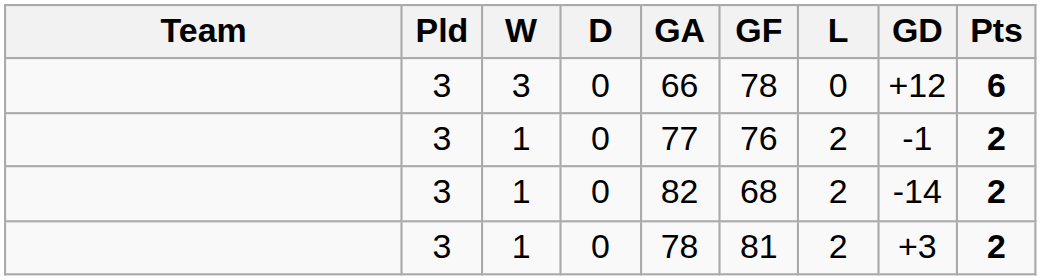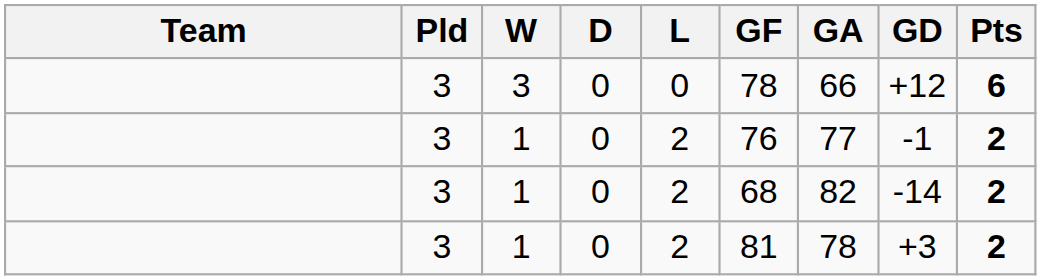columns swapped: (838, 31) <-> (680, 31)
